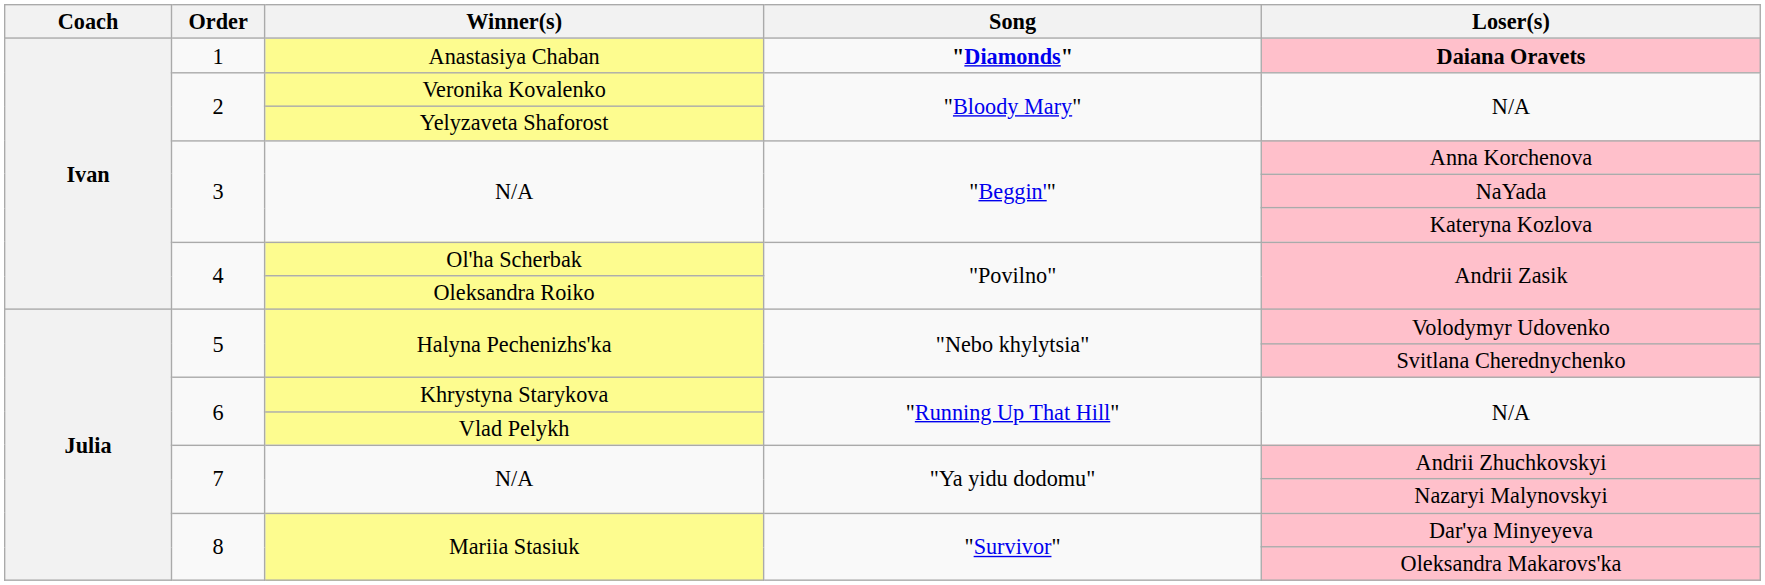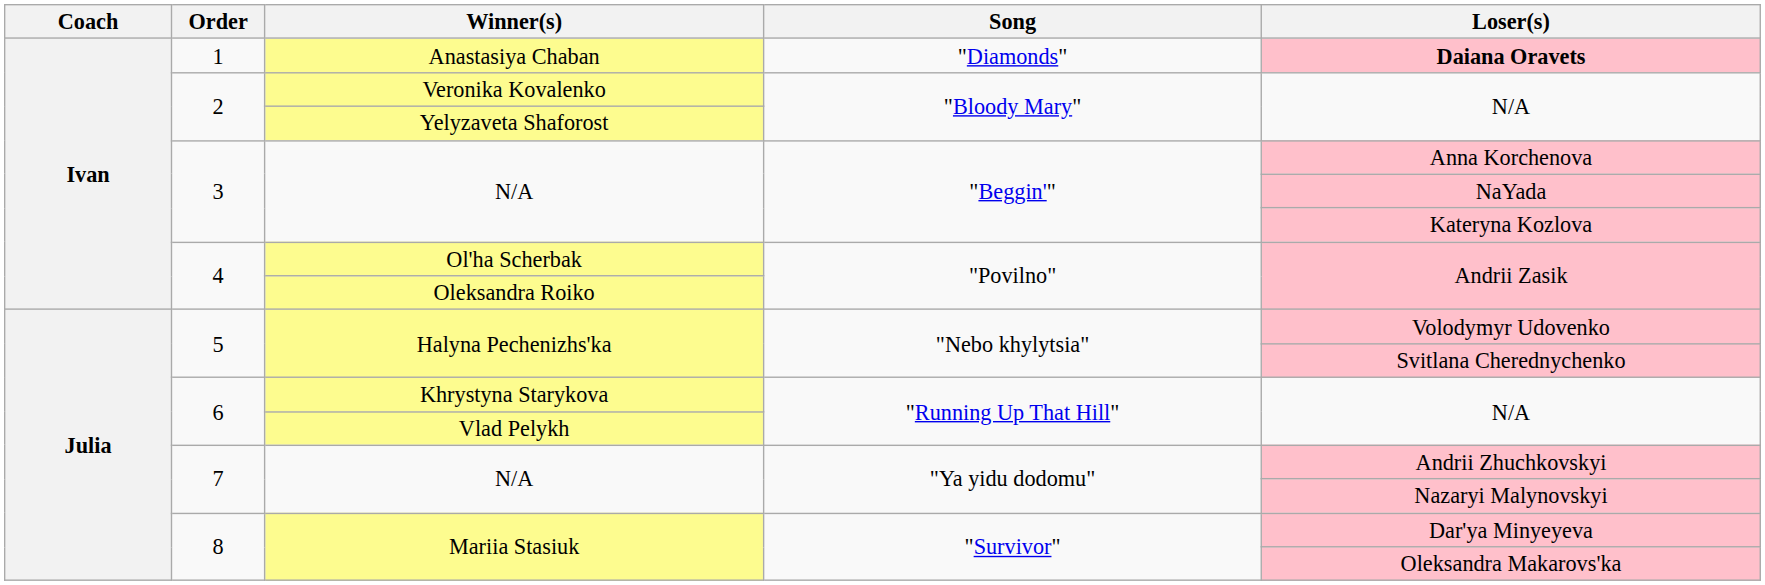(1013, 56) bold -> (1013, 56) normal
